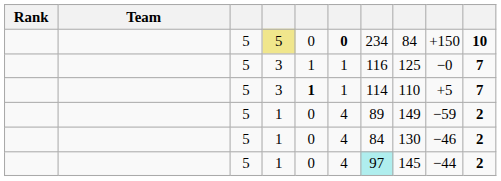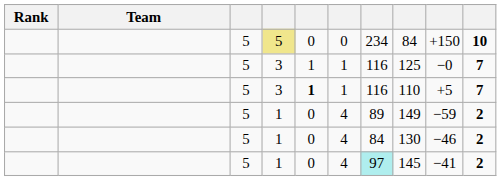(344, 41) bold -> (344, 41) normal
(377, 90) 114 -> (377, 90) 116
(445, 163) −44 -> (445, 163) −41
